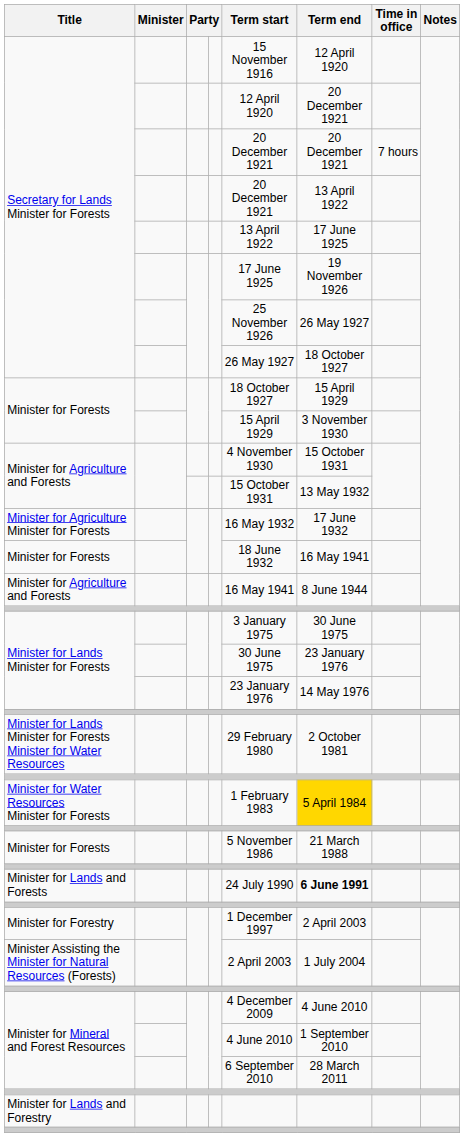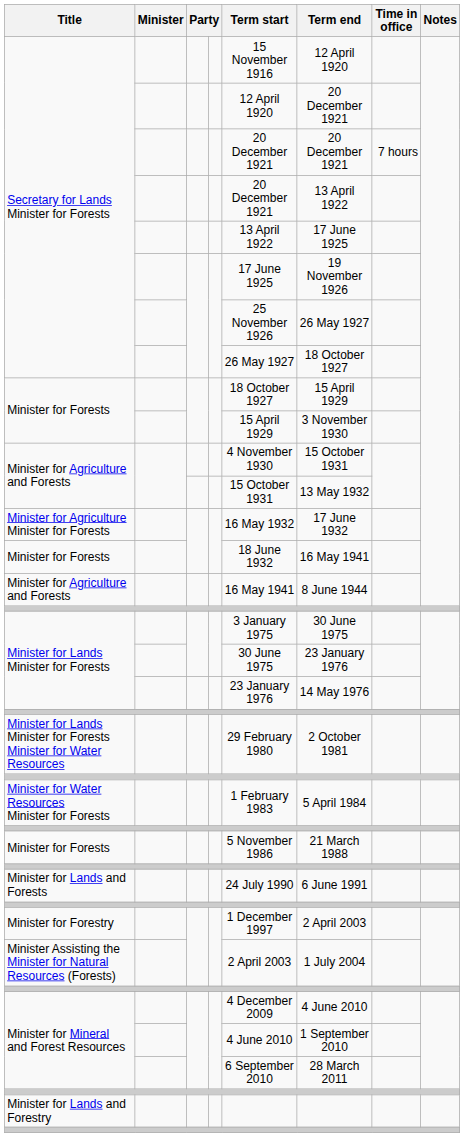(334, 802) gold background -> (334, 802) no background
(334, 885) bold -> (334, 885) normal
